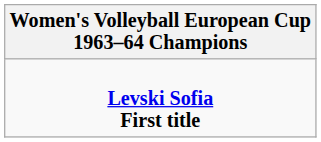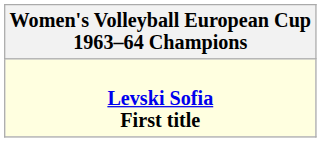(160, 109) no background -> (160, 109) lightyellow background
